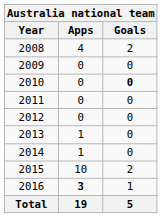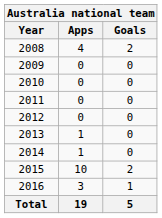(130, 83) bold -> (130, 83) normal
(81, 187) bold -> (81, 187) normal
